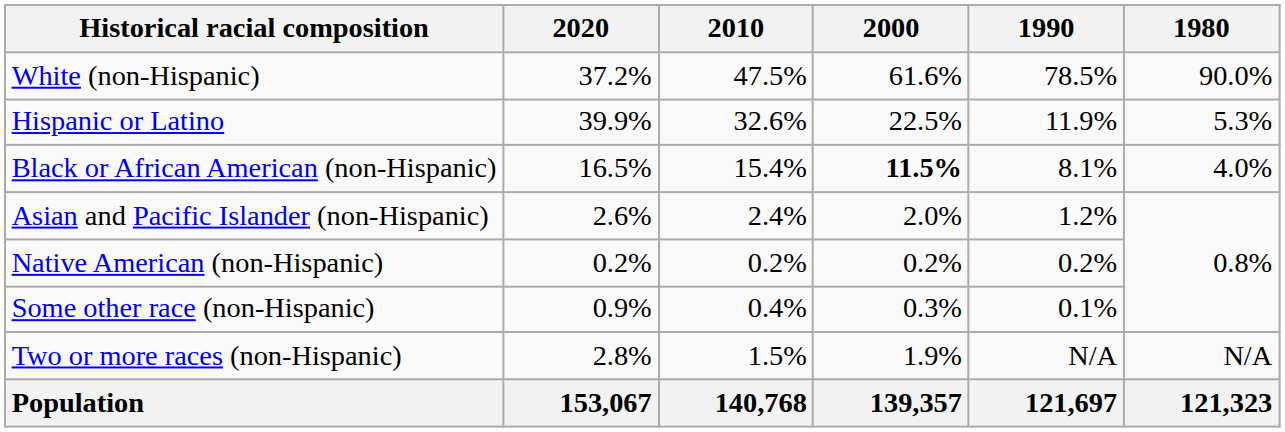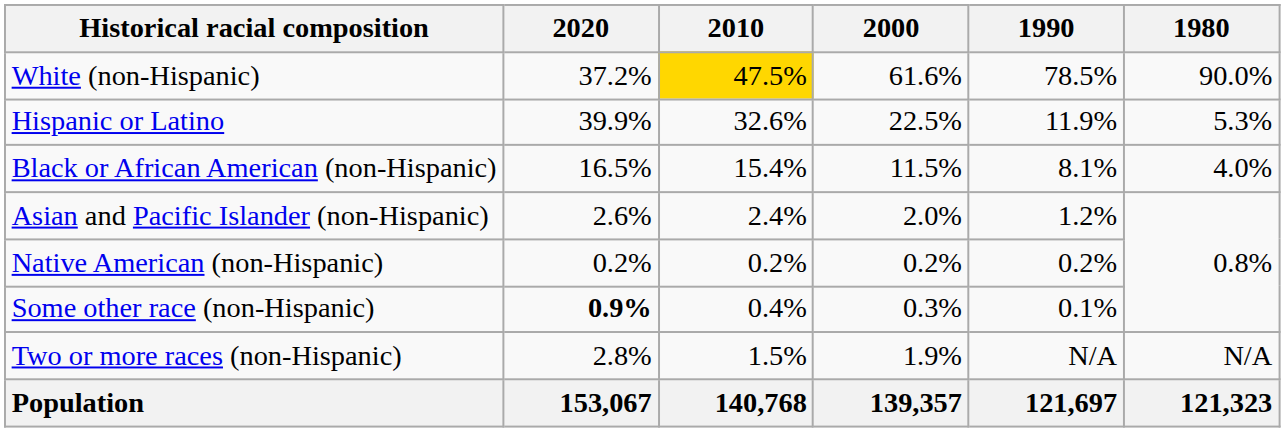(770, 75) no background -> (770, 75) gold background
(924, 168) bold -> (926, 168) normal
(622, 309) normal -> (620, 309) bold
